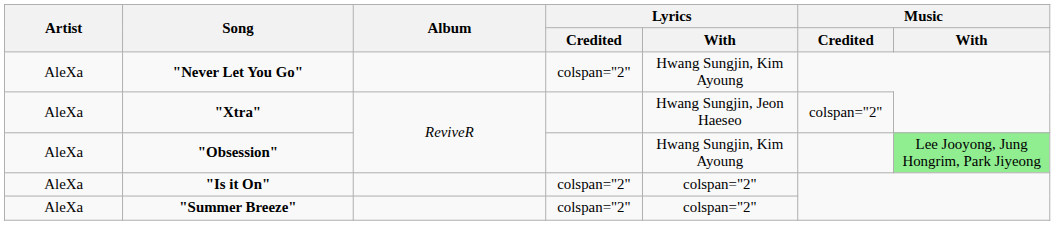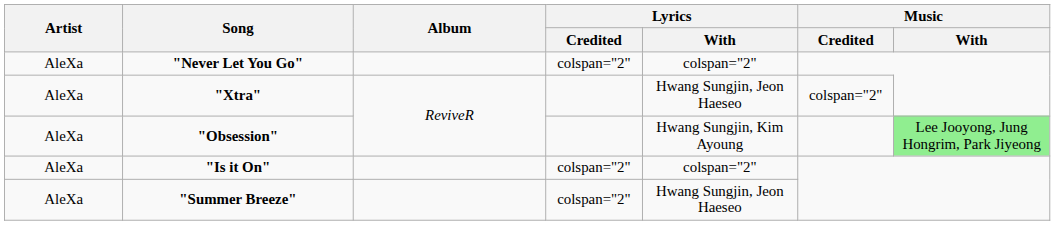(720, 71) Hwang Sungjin, Kim Ayoung -> (720, 63) colspan="2"
(720, 208) colspan="2" -> (720, 199) Hwang Sungjin, Jeon Haeseo
